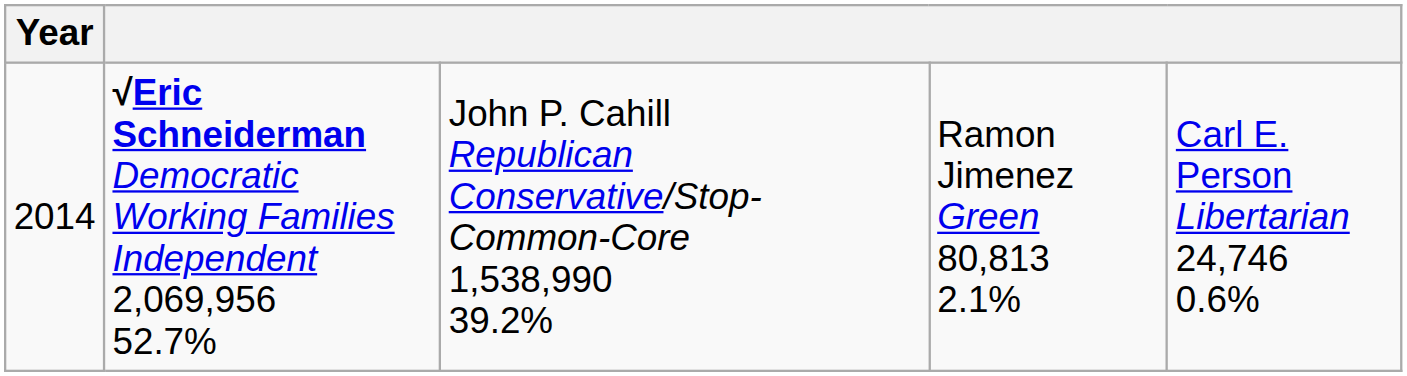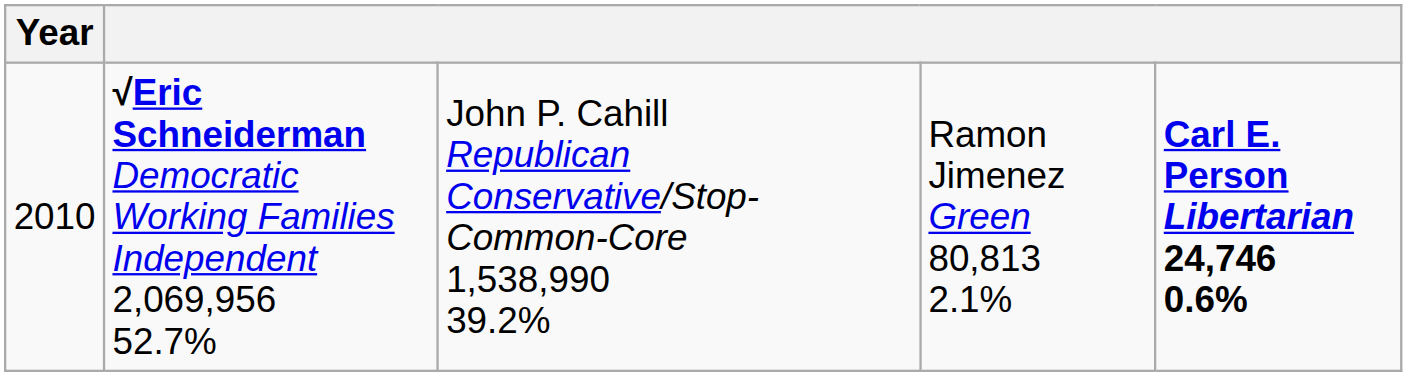(55, 216) 2014 -> (55, 216) 2010
(1263, 216) normal -> (1259, 216) bold
